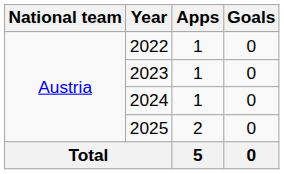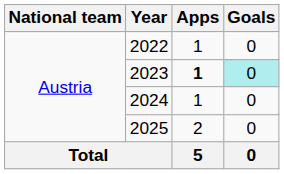(198, 73) normal -> (198, 73) bold
(251, 73) no background -> (251, 73) paleturquoise background
